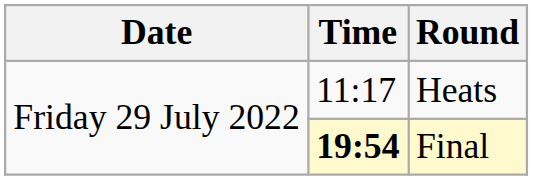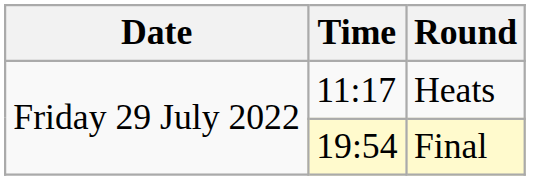(358, 145) bold -> (357, 145) normal
